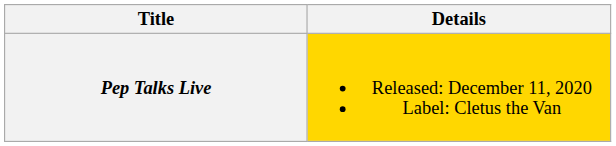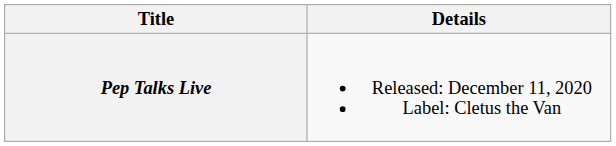(459, 98) gold background -> (459, 98) no background
